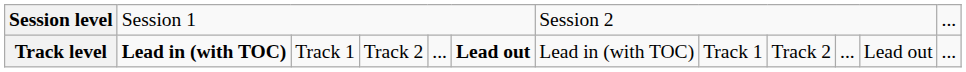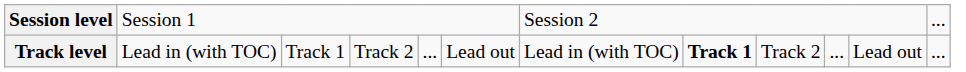(204, 50) bold -> (199, 50) normal
(493, 50) bold -> (481, 50) normal
(733, 50) normal -> (720, 50) bold
